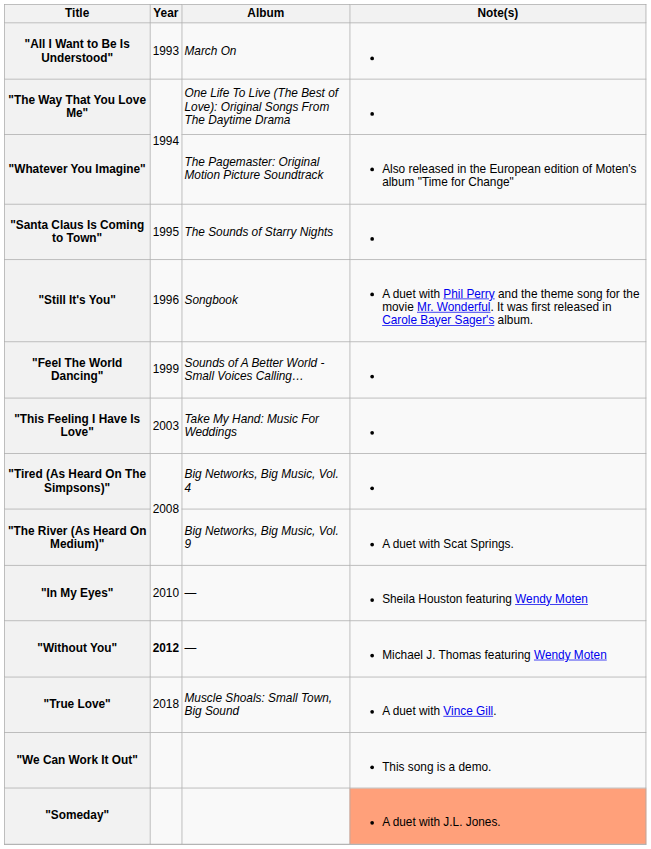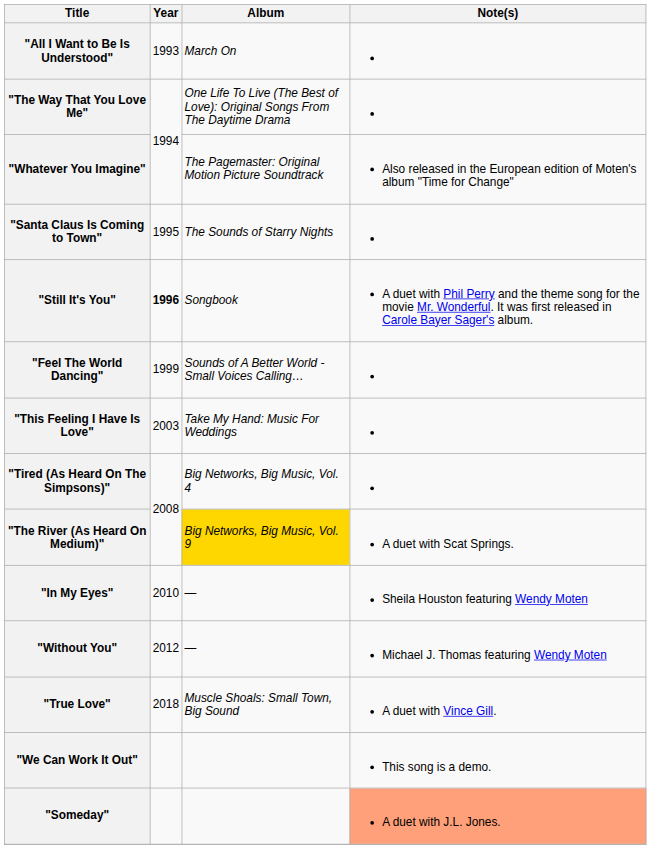(166, 300) normal -> (166, 300) bold
(262, 537) no background -> (262, 537) gold background
(166, 648) bold -> (166, 648) normal
